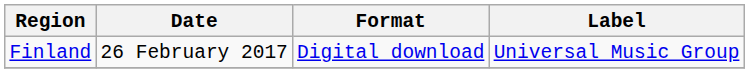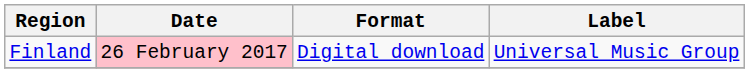(194, 52) no background -> (194, 52) pink background
